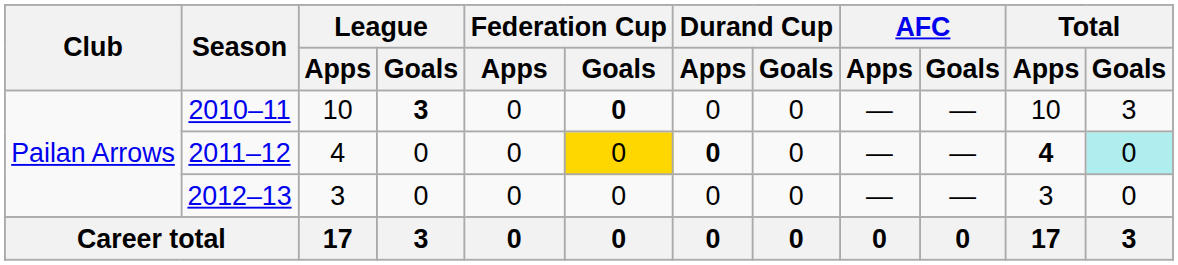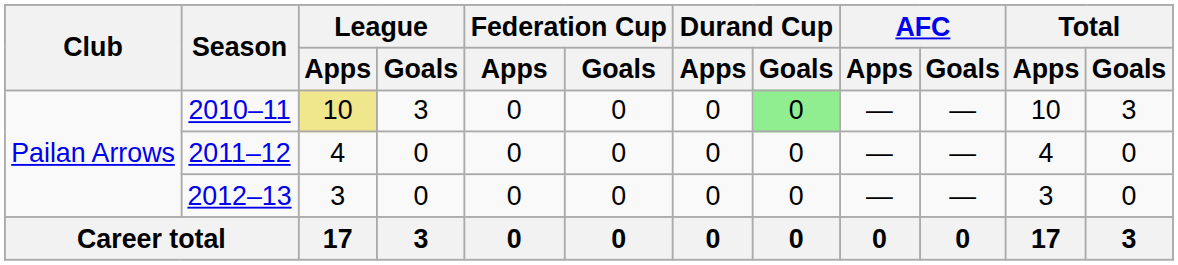(338, 111) no background -> (338, 111) khaki background
(421, 111) bold -> (421, 111) normal
(619, 111) bold -> (619, 111) normal
(796, 111) no background -> (796, 111) lightgreen background
(619, 153) gold background -> (619, 153) no background
(713, 153) bold -> (713, 153) normal
(1046, 153) bold -> (1046, 153) normal
(1129, 153) paleturquoise background -> (1129, 153) no background
